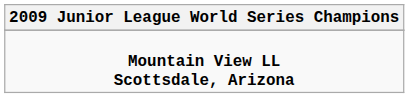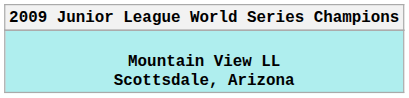(204, 71) no background -> (204, 71) paleturquoise background
